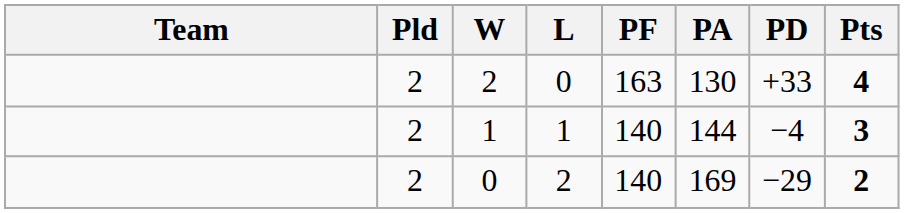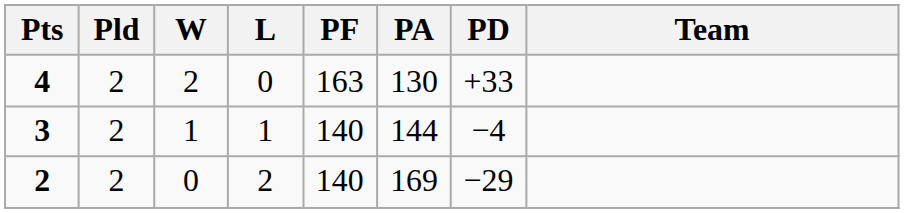columns swapped: (191, 29) <-> (861, 29)
